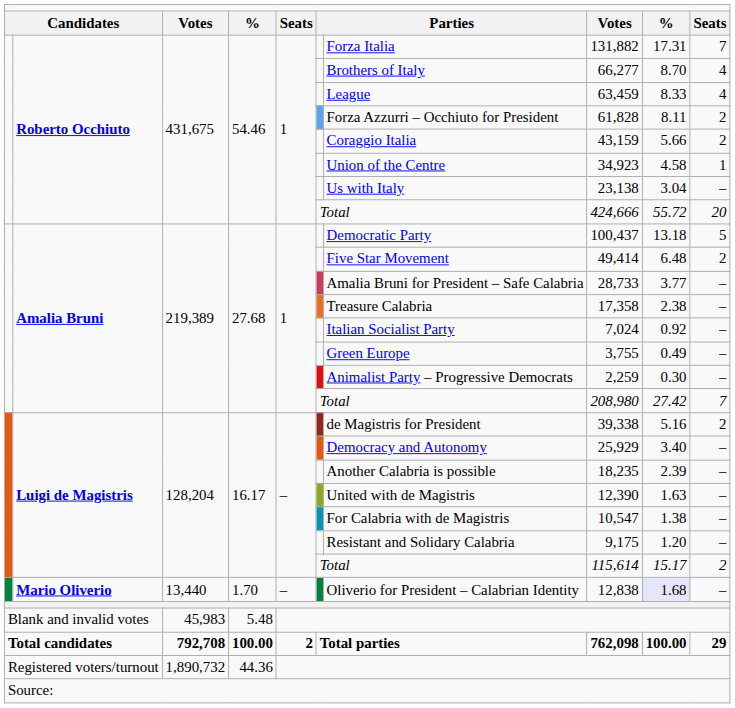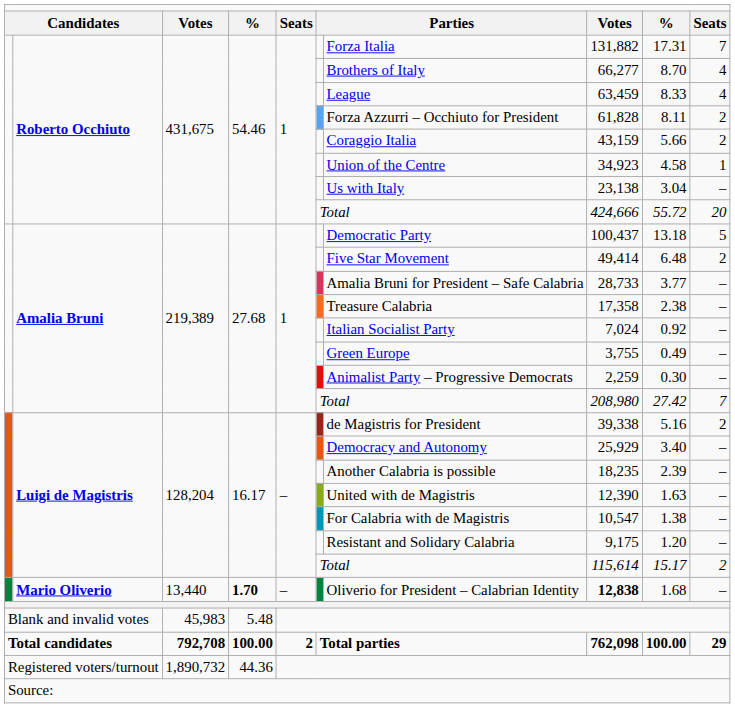(245, 589) normal -> (245, 589) bold
(618, 589) normal -> (618, 589) bold
(674, 589) lavender background -> (674, 589) no background
